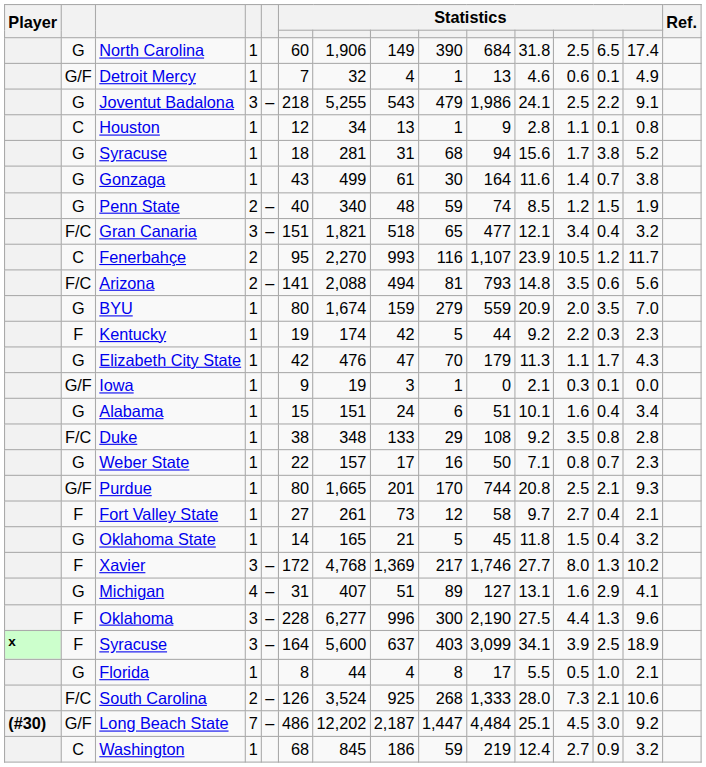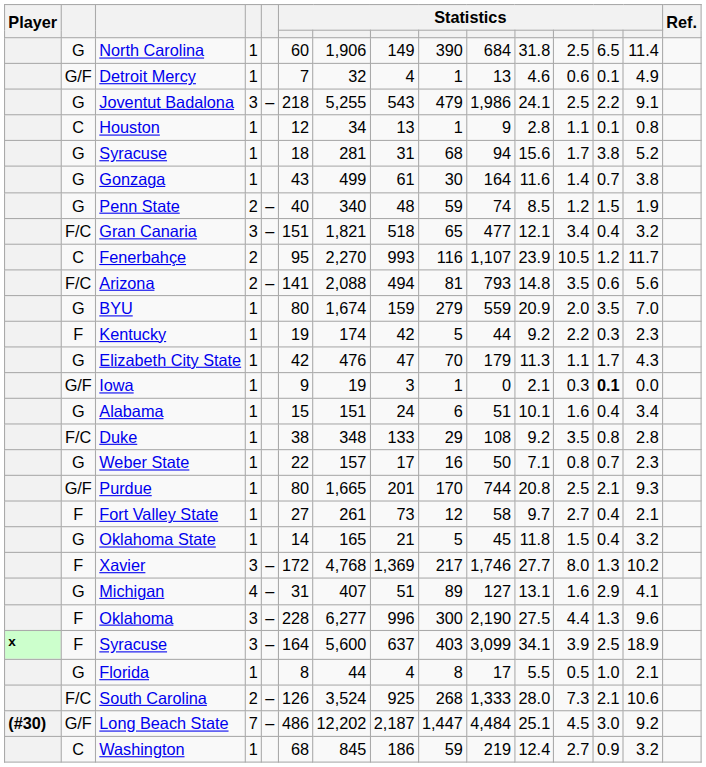(643, 51) 17.4 -> (643, 51) 11.4
(608, 386) normal -> (608, 386) bold
